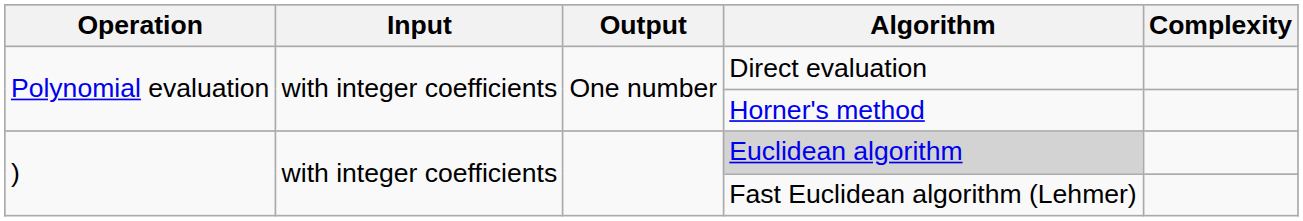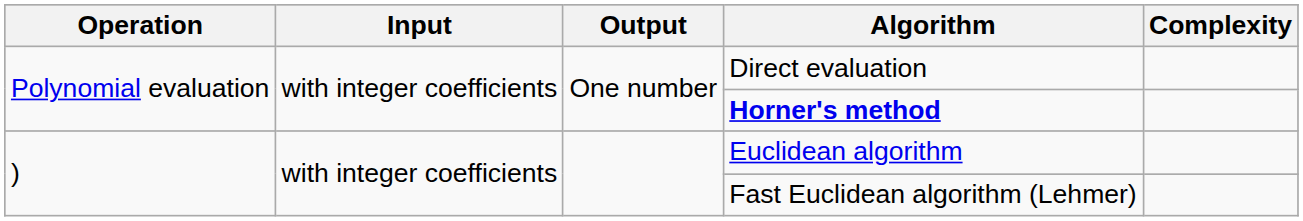(827, 109) normal -> (835, 109) bold
(846, 151) lightgrey background -> (846, 151) no background
